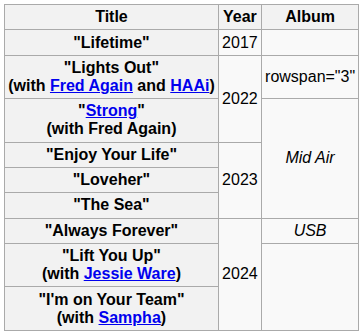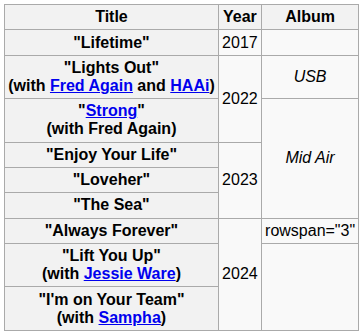(310, 76) rowspan="3" -> (310, 76) USB
(310, 230) USB -> (310, 230) rowspan="3"
